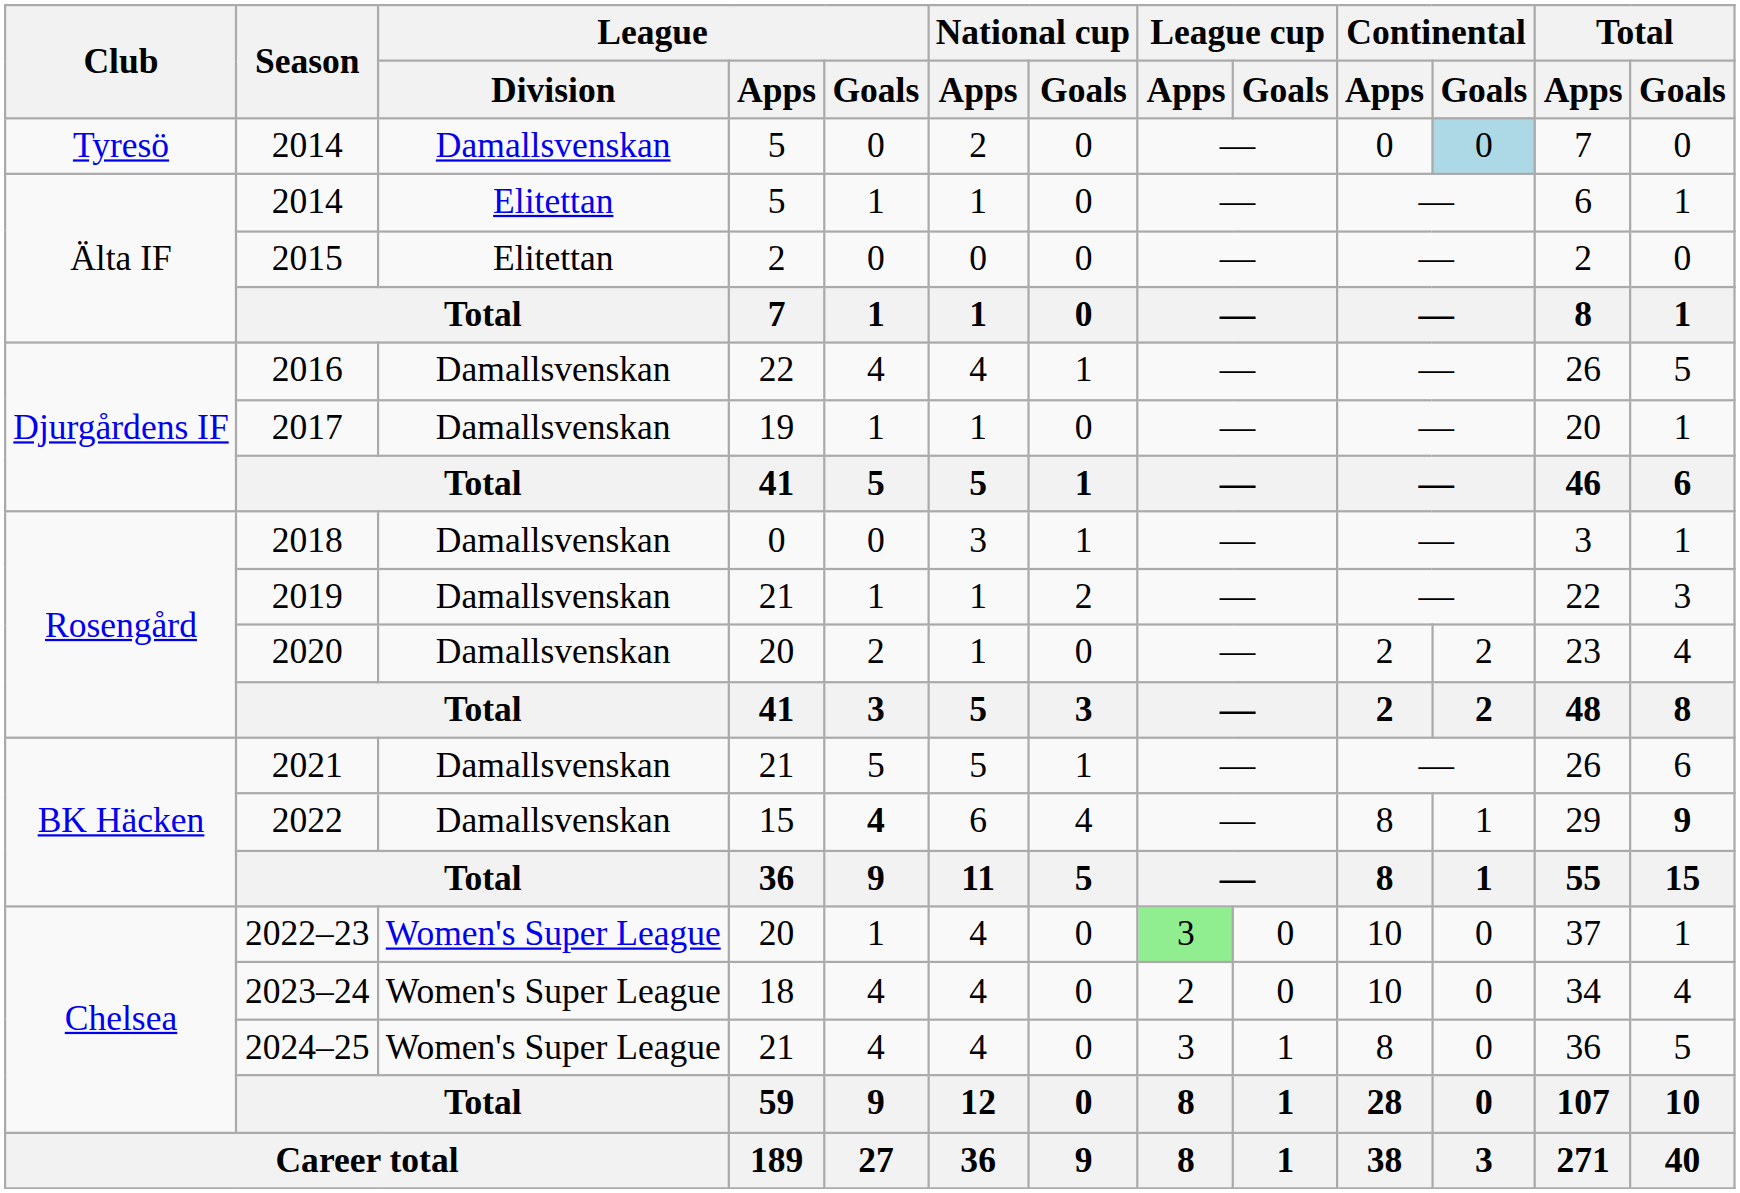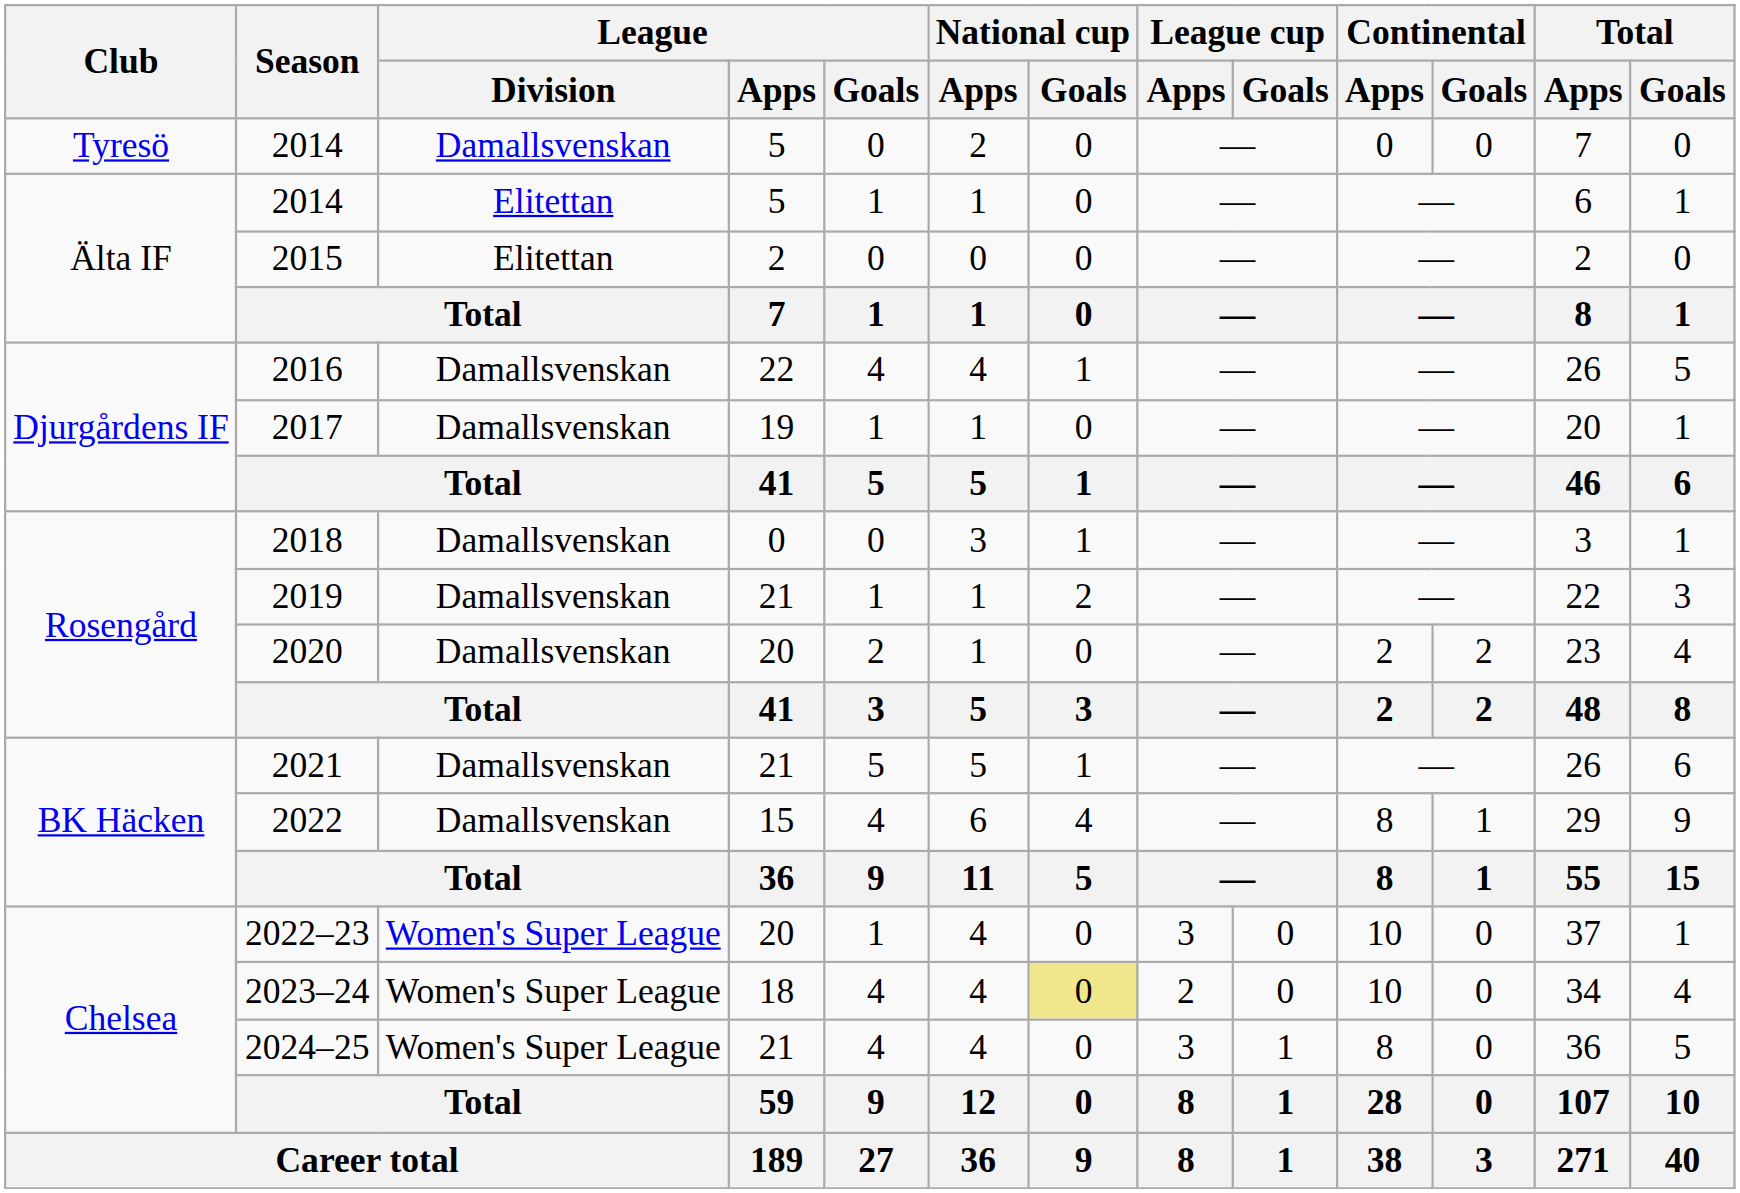(1484, 145) lightblue background -> (1484, 145) no background
(876, 821) bold -> (876, 821) normal
(1682, 821) bold -> (1682, 821) normal
(1186, 933) lightgreen background -> (1186, 933) no background
(1084, 990) no background -> (1084, 990) khaki background
